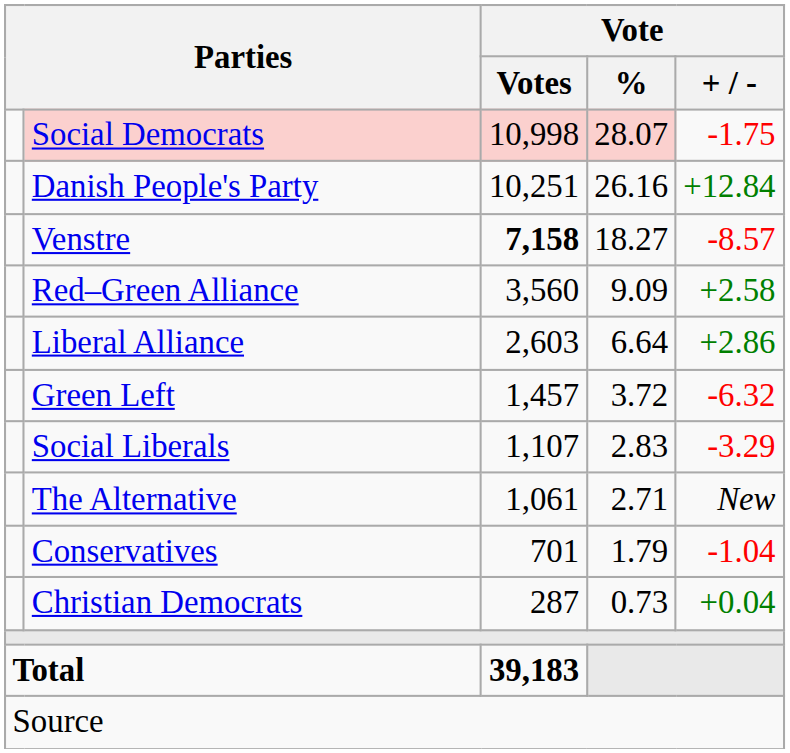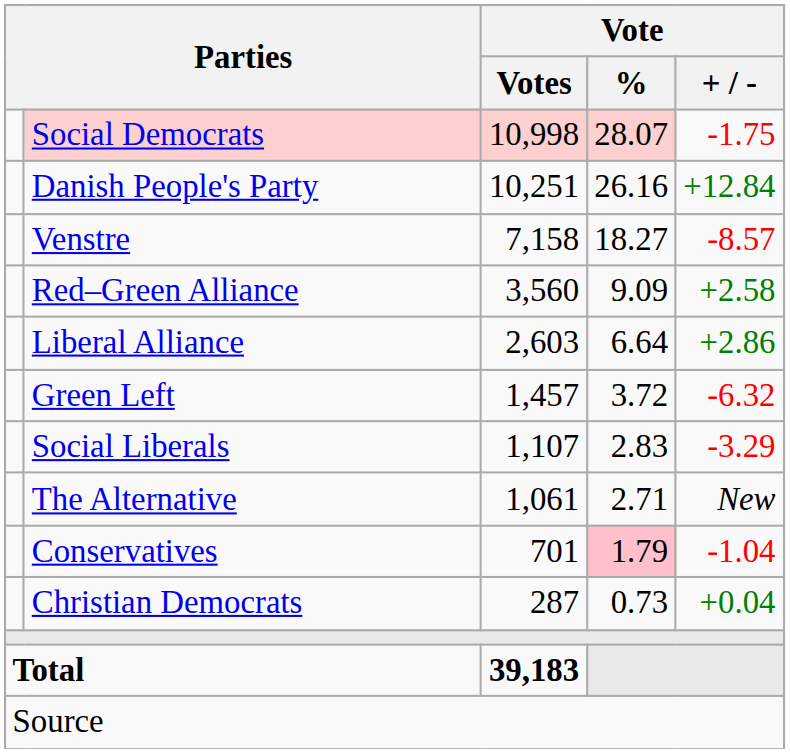(542, 238) bold -> (542, 238) normal
(639, 550) no background -> (639, 550) pink background
